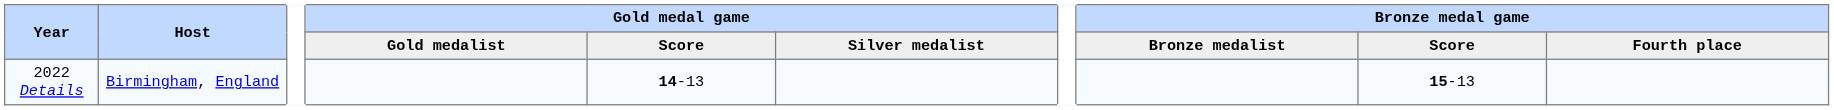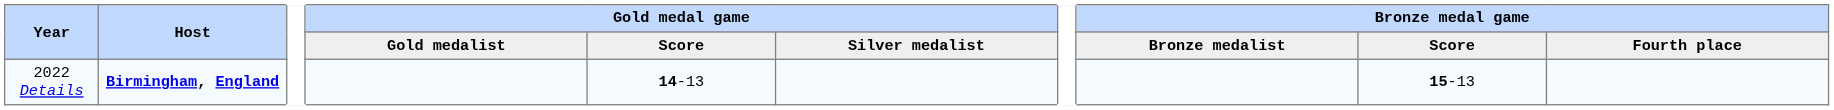(193, 82) normal -> (193, 82) bold
